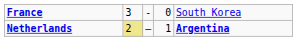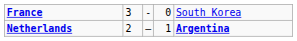(128, 29) khaki background -> (128, 29) no background
